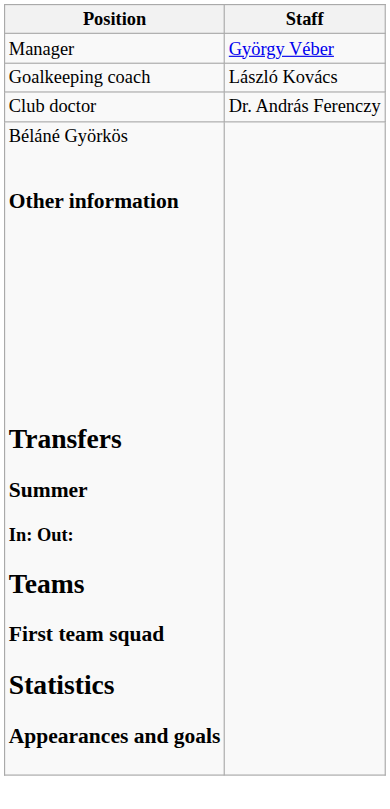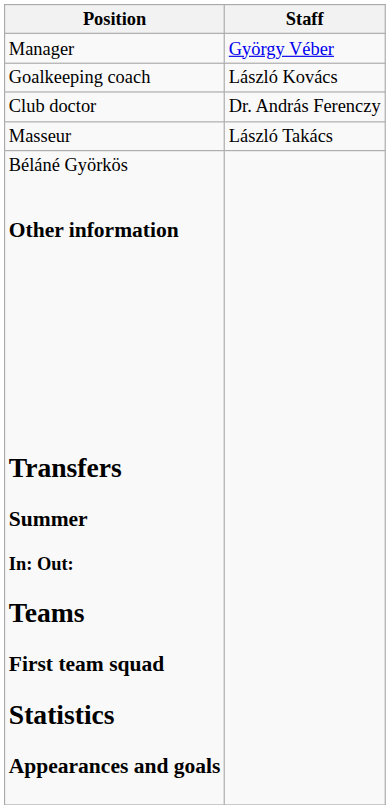+ row: (40, 135)
